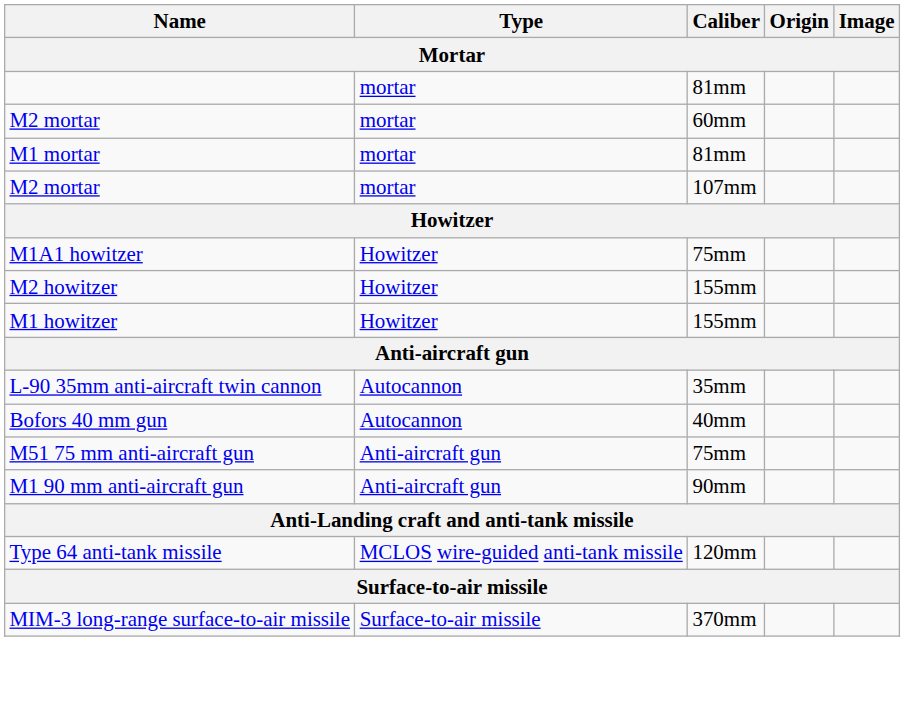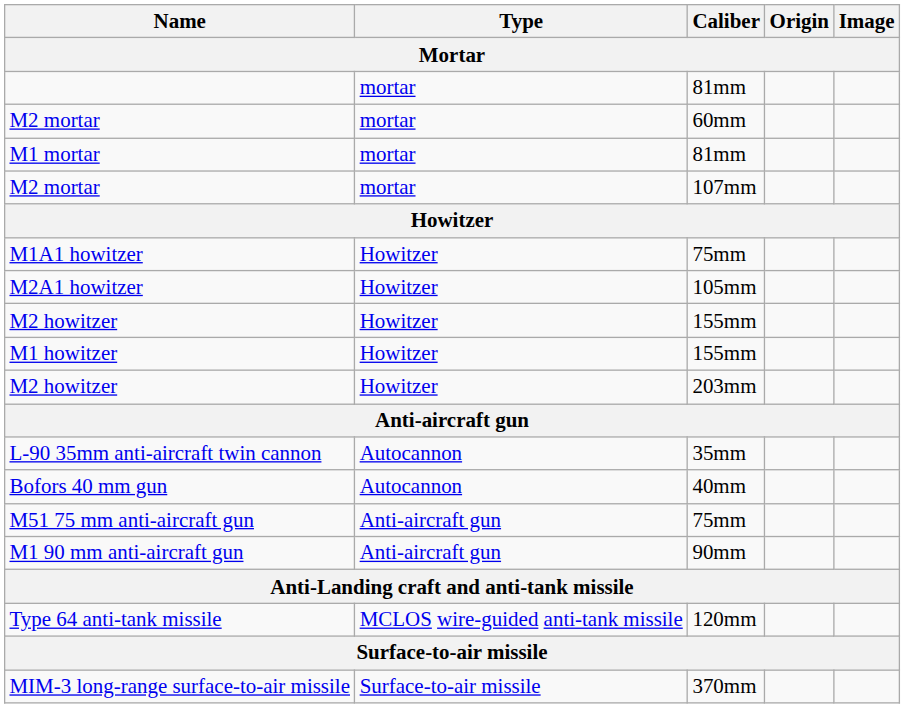+ row: (76, 287)
+ row: (63, 386)
